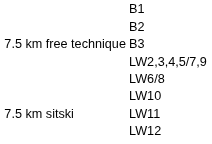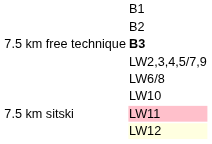(137, 44) normal -> (137, 44) bold
(145, 113) no background -> (145, 113) pink background
(145, 131) no background -> (145, 131) lightyellow background
